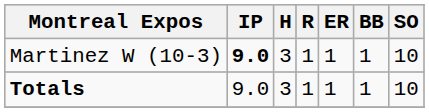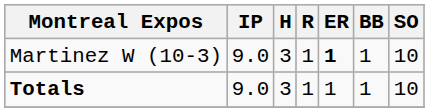(251, 56) bold -> (251, 56) normal
(330, 56) normal -> (330, 56) bold
